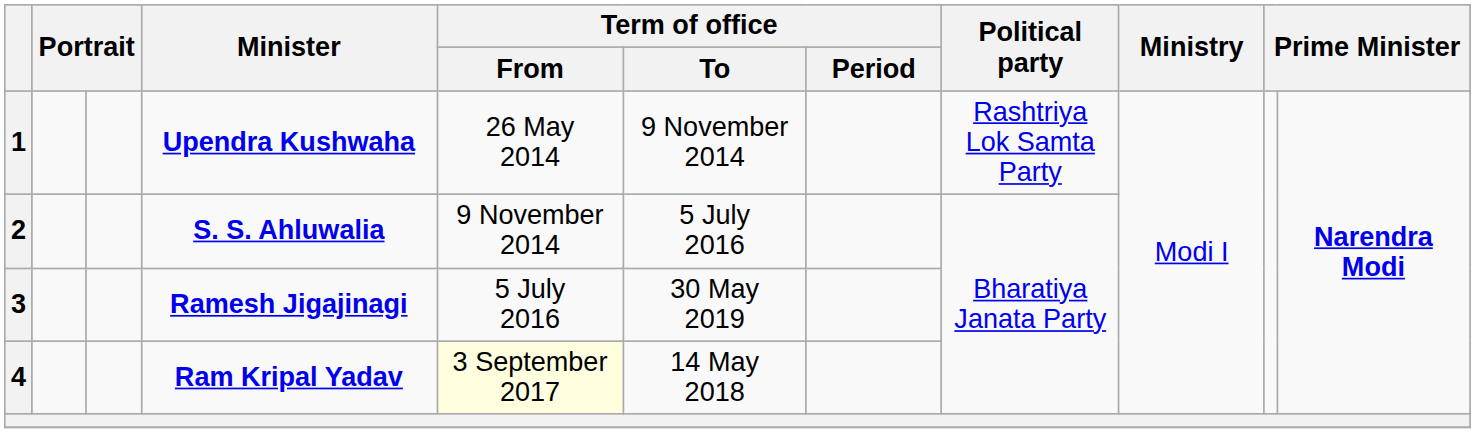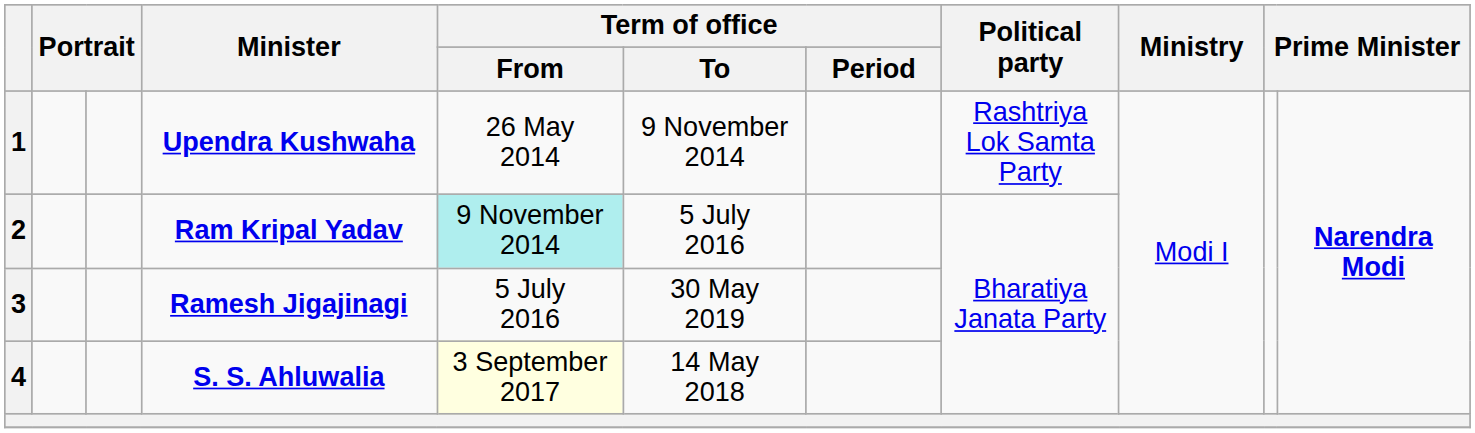(289, 230) S. S. Ahluwalia -> (289, 230) Ram Kripal Yadav
(530, 230) no background -> (530, 230) paleturquoise background
(289, 377) Ram Kripal Yadav -> (289, 377) S. S. Ahluwalia
